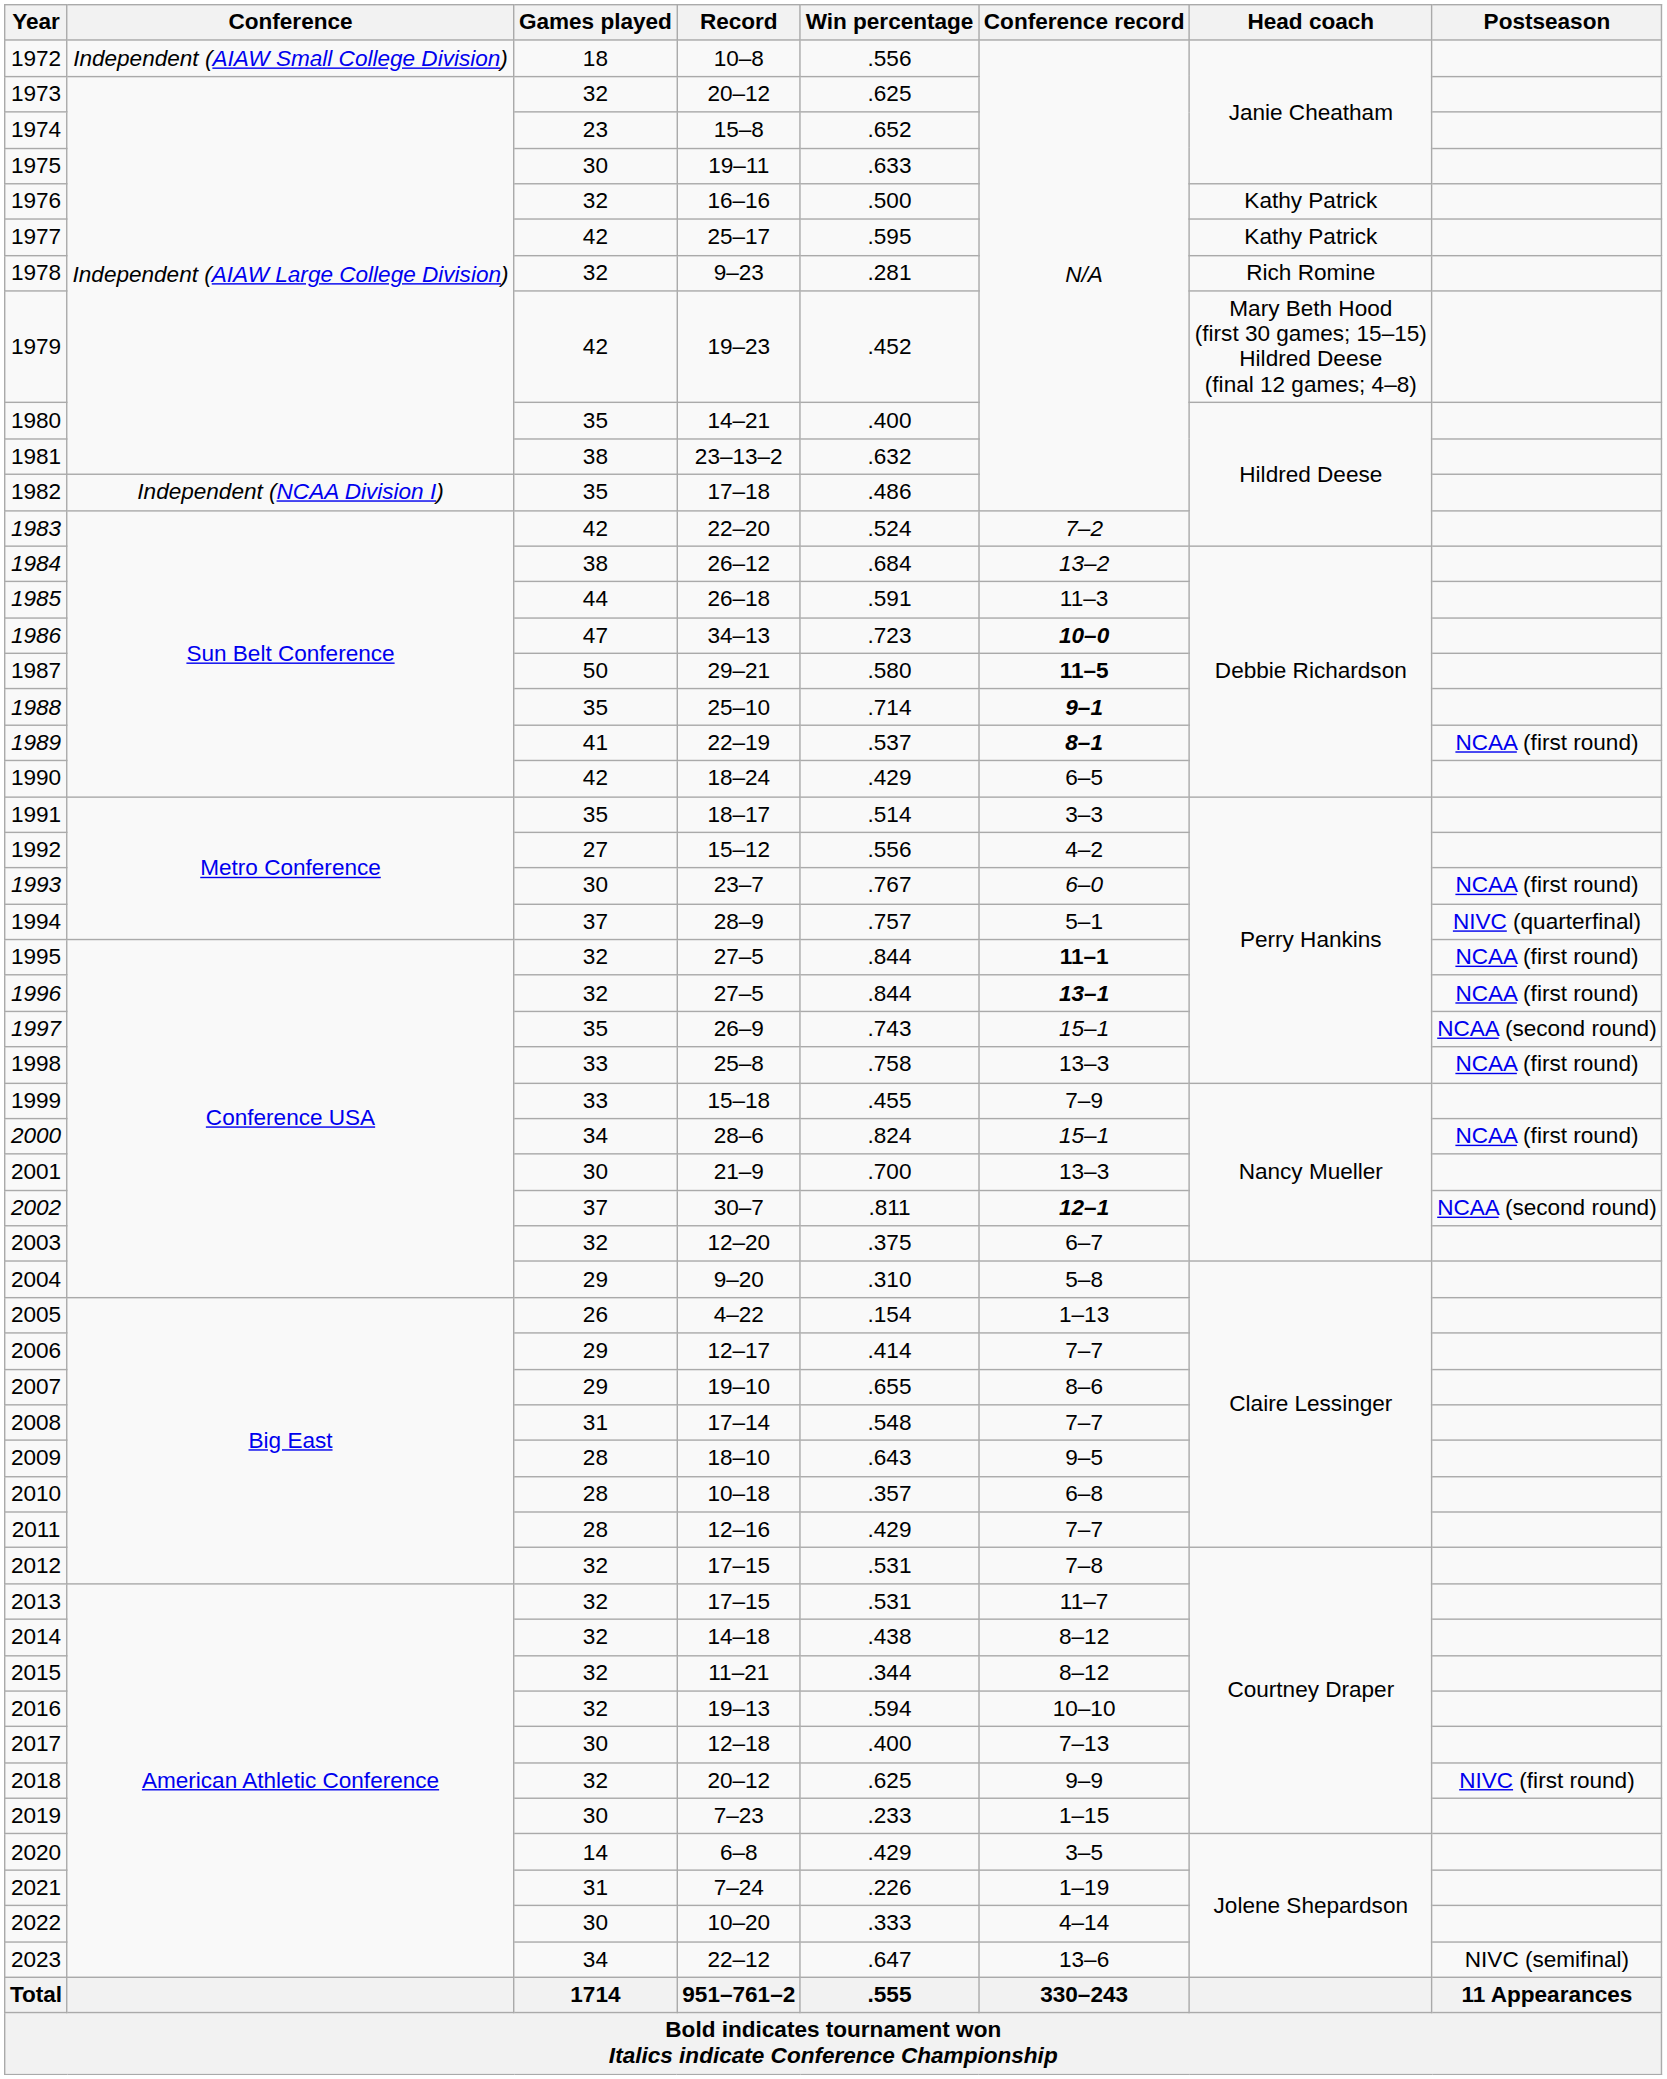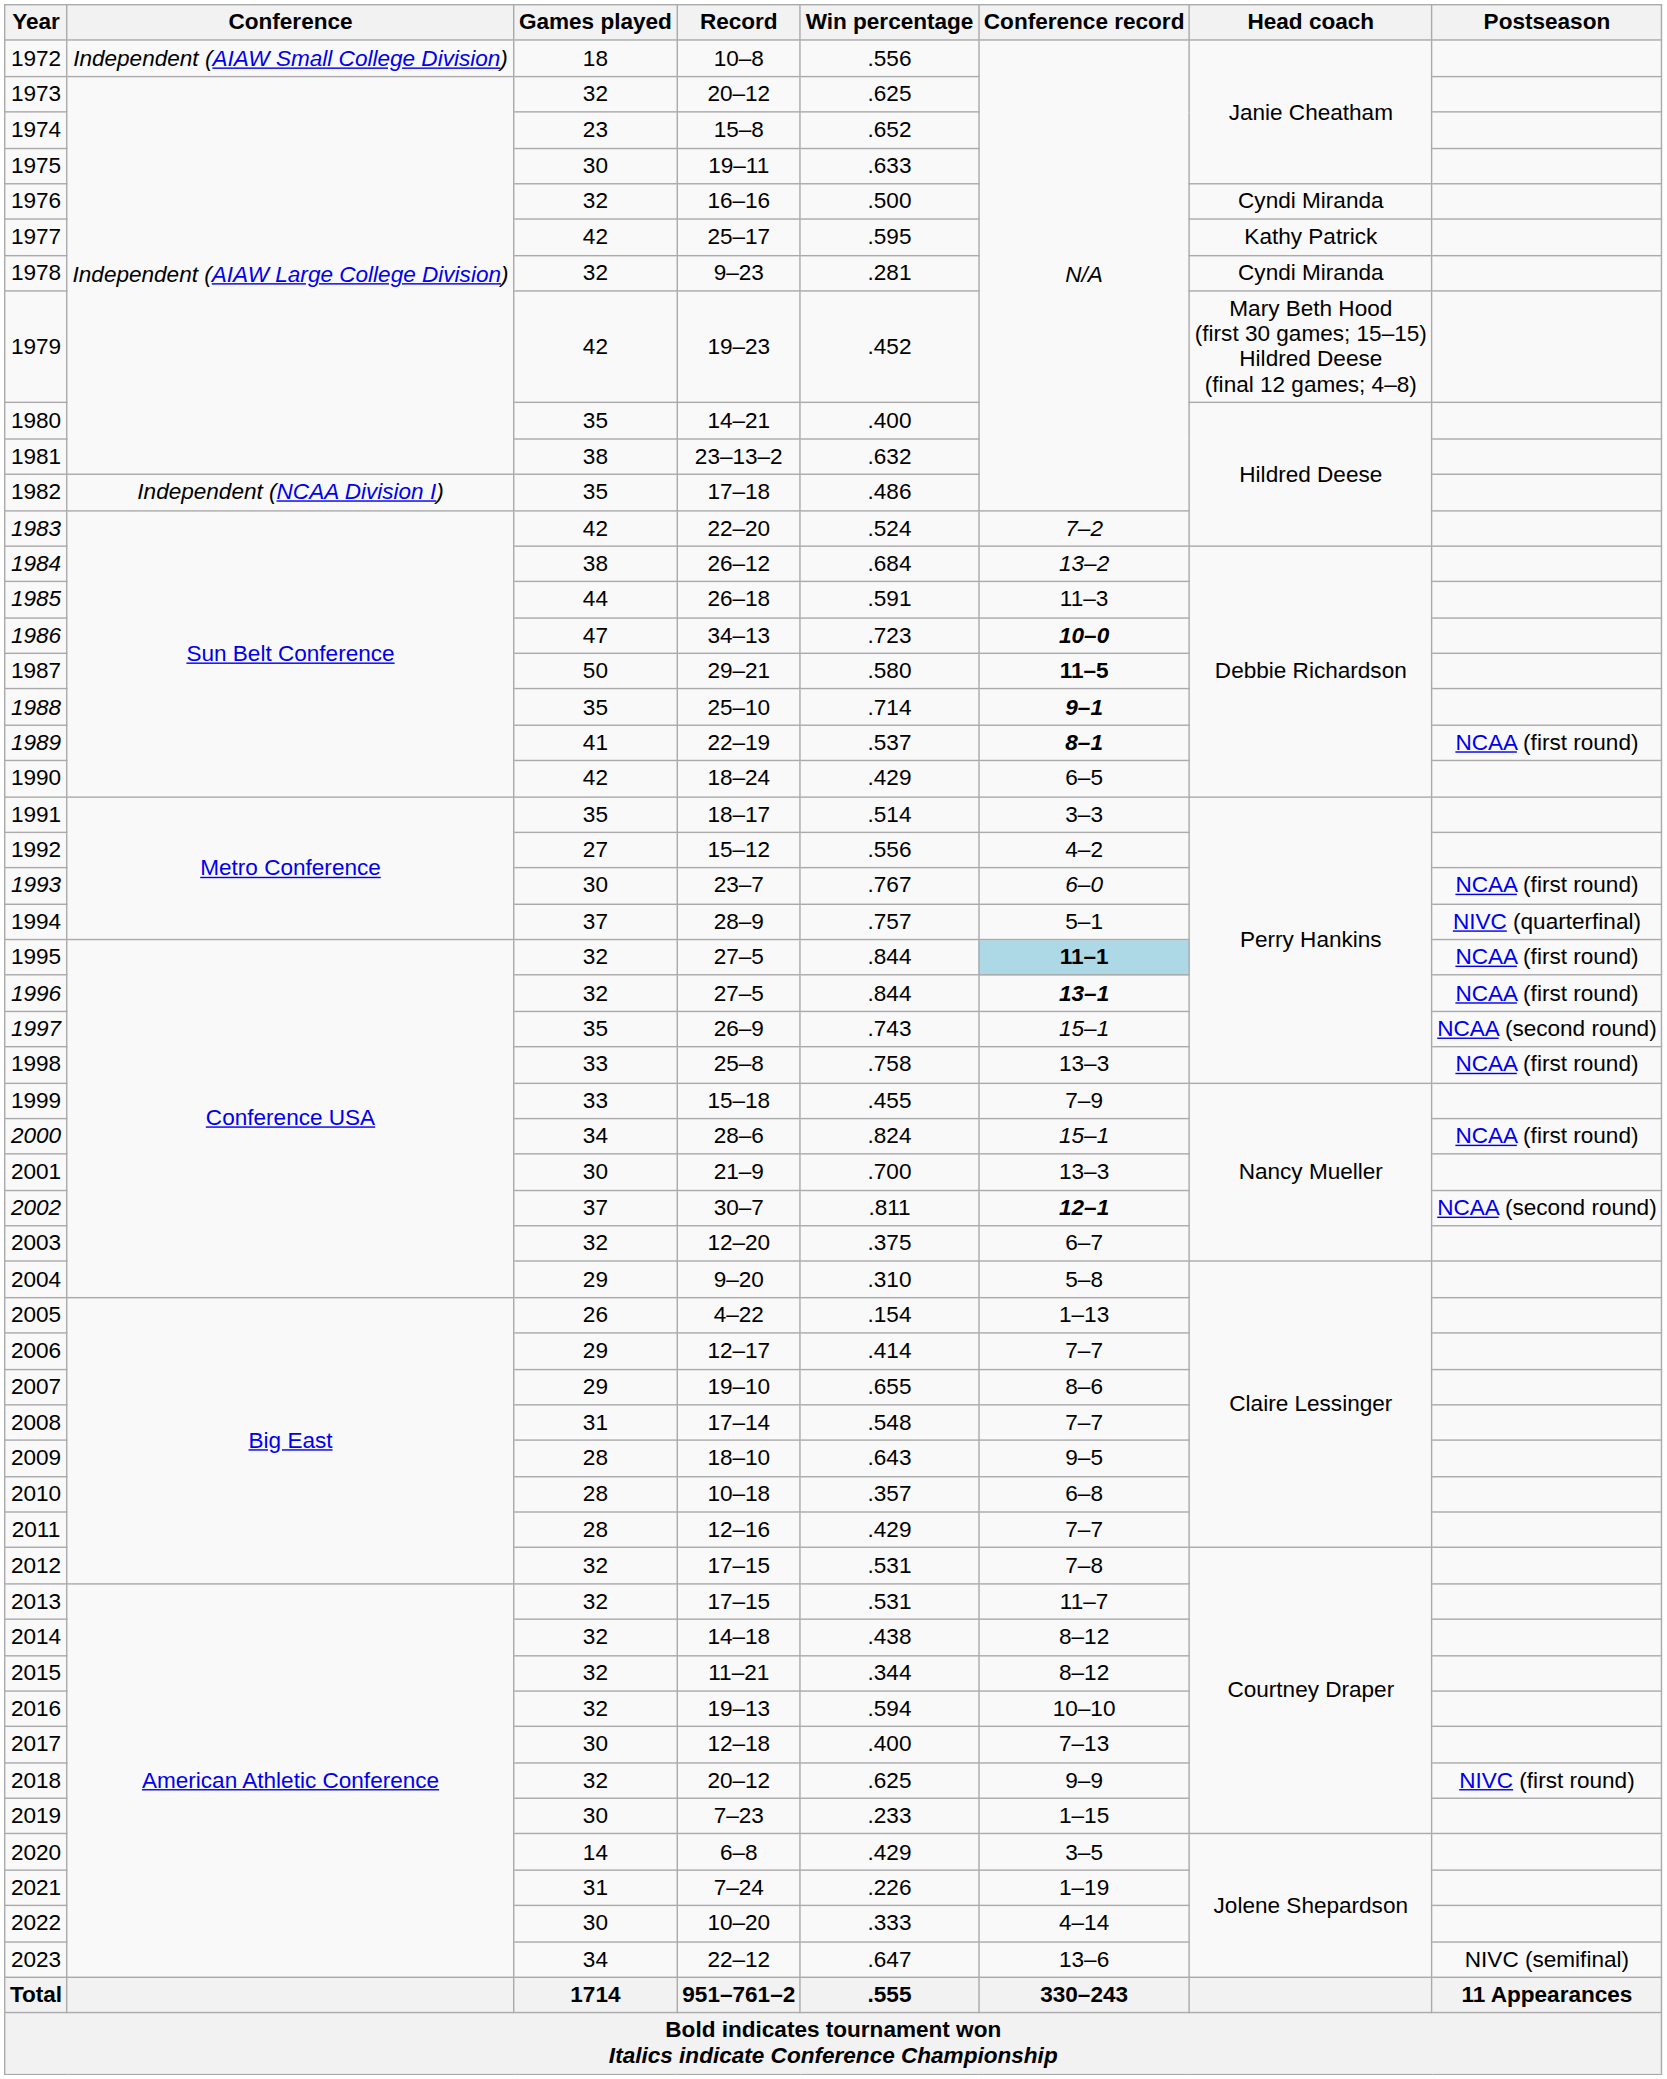(1311, 201) Kathy Patrick -> (1311, 201) Cyndi Miranda
(1311, 272) Rich Romine -> (1311, 272) Cyndi Miranda
(1084, 957) no background -> (1084, 957) lightblue background
